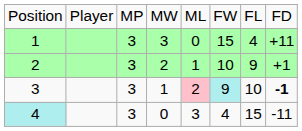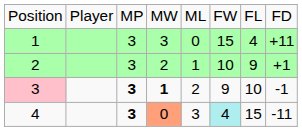(35, 89) no background -> (35, 89) pink background
(132, 89) normal -> (132, 89) bold
(164, 89) normal -> (164, 89) bold
(196, 89) pink background -> (196, 89) no background
(225, 89) paleturquoise background -> (225, 89) no background
(282, 89) bold -> (282, 89) normal
(35, 114) paleturquoise background -> (35, 114) no background
(132, 114) normal -> (132, 114) bold
(164, 114) no background -> (164, 114) lightsalmon background
(225, 114) no background -> (225, 114) paleturquoise background
